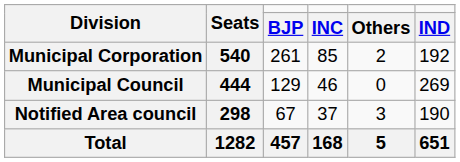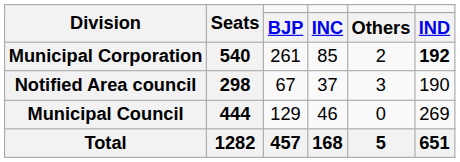(434, 56) normal -> (434, 56) bold
rows swapped: (106, 85) <-> (106, 114)
